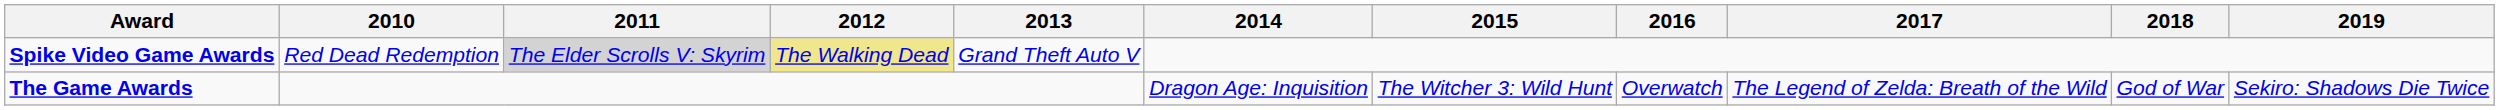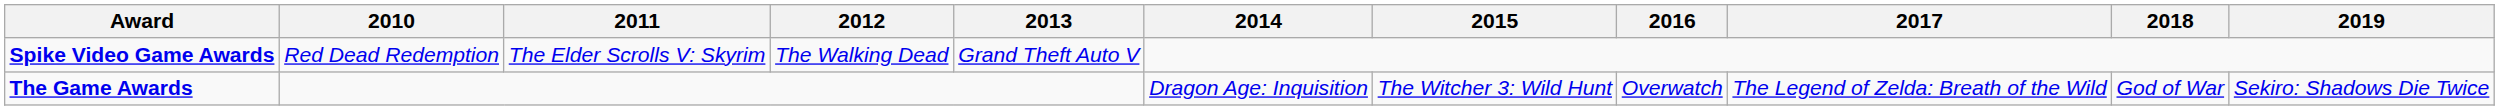(637, 54) lightgrey background -> (637, 54) no background
(862, 54) khaki background -> (862, 54) no background
